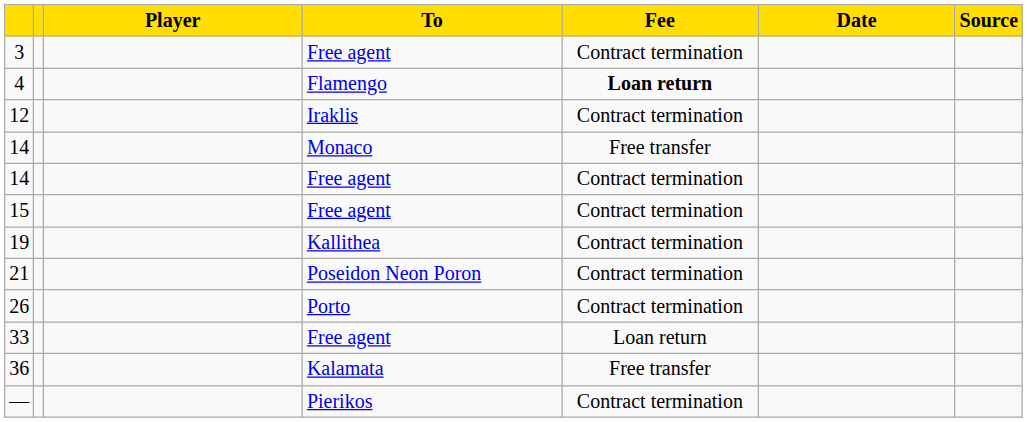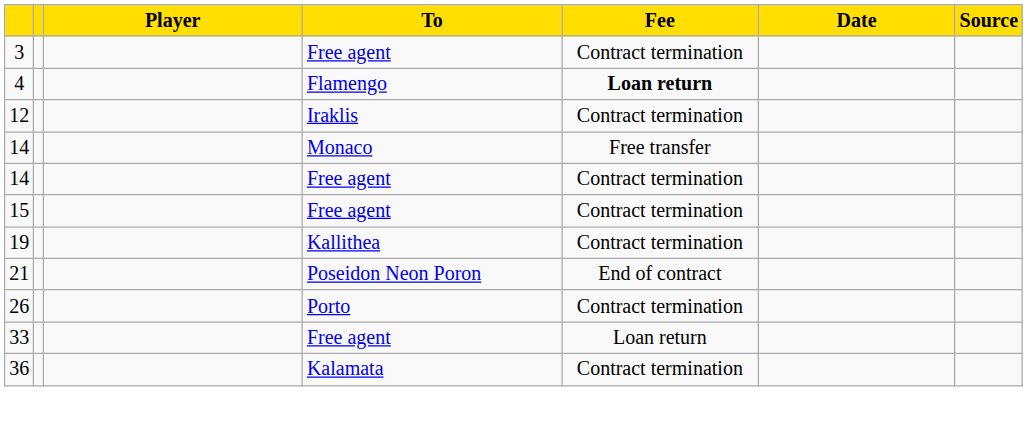(660, 274) Contract termination -> (660, 274) End of contract
(660, 369) Free transfer -> (660, 369) Contract termination
- row: (19, 400)
